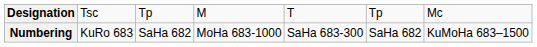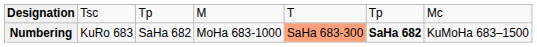(325, 32) no background -> (325, 32) lightsalmon background
(395, 32) normal -> (395, 32) bold
